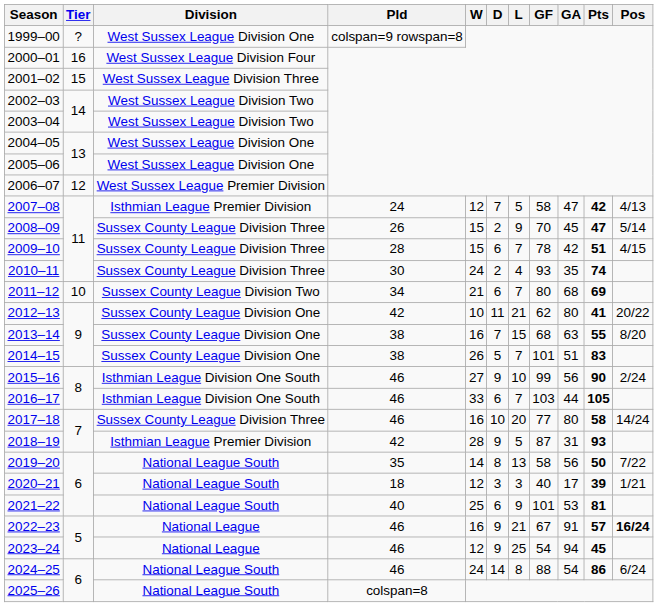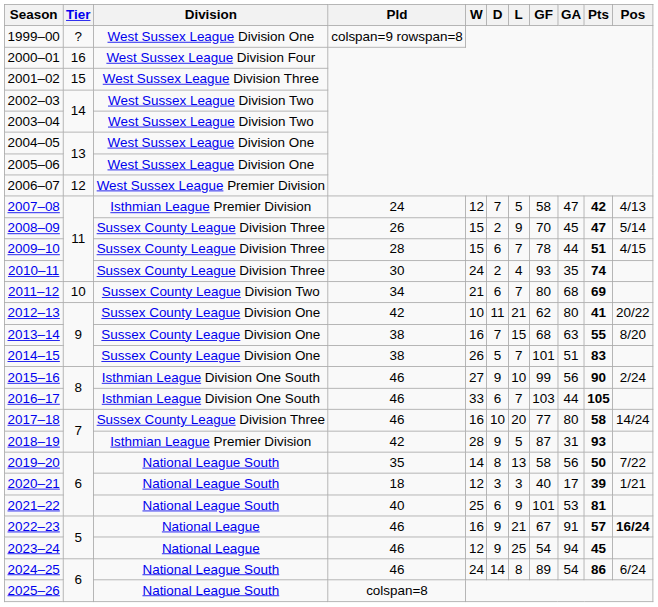(571, 249) 42 -> (571, 249) 44
(544, 569) 88 -> (544, 569) 89
